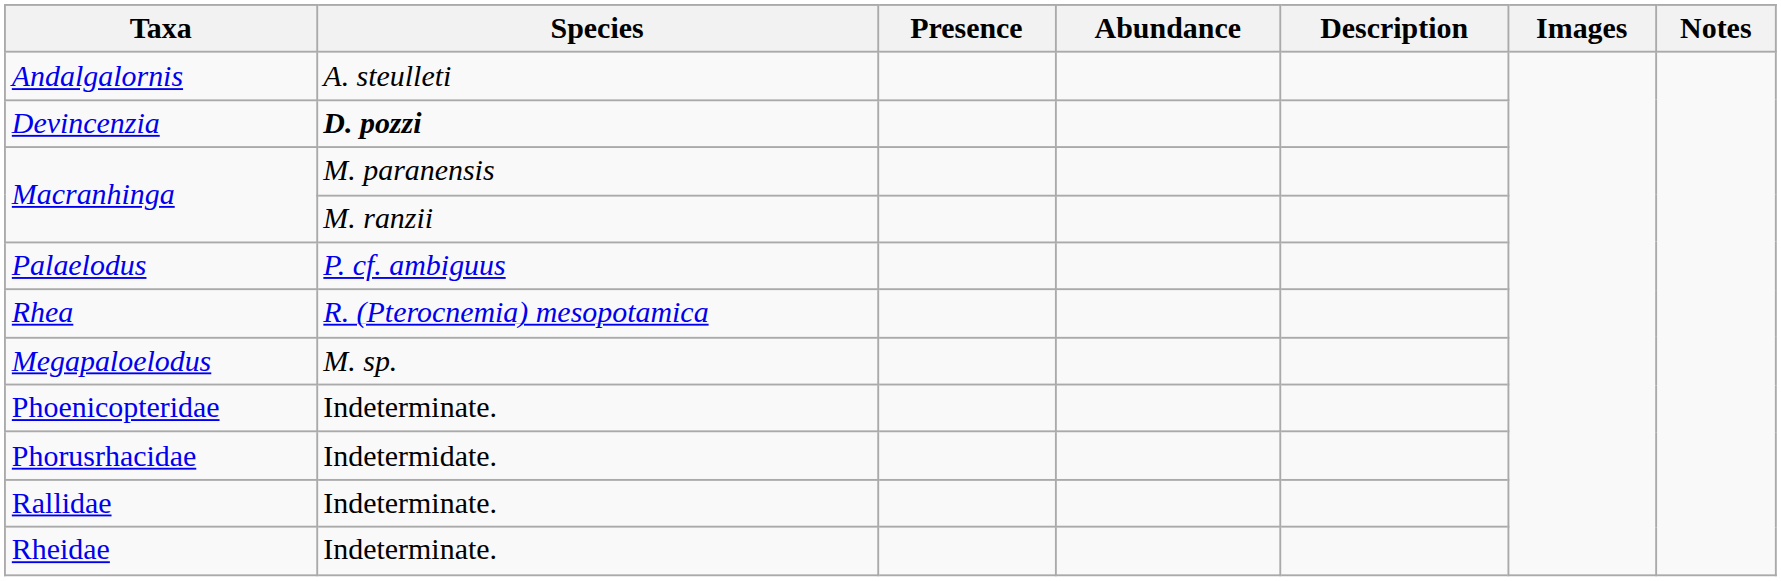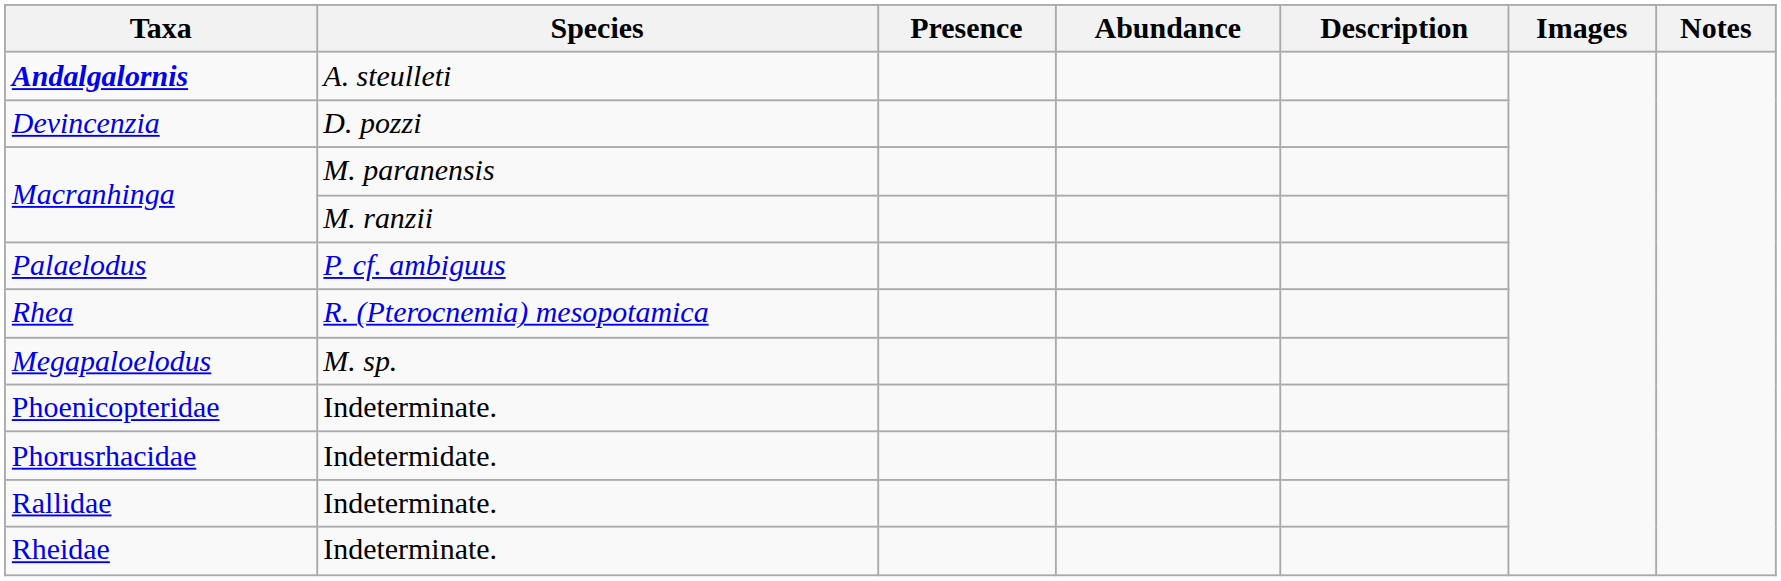(97, 75) normal -> (100, 75) bold
(372, 123) bold -> (372, 123) normal
